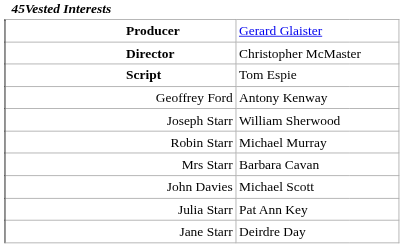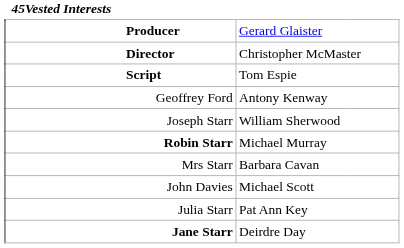(202, 142) normal -> (198, 142) bold
(206, 231) normal -> (202, 231) bold
